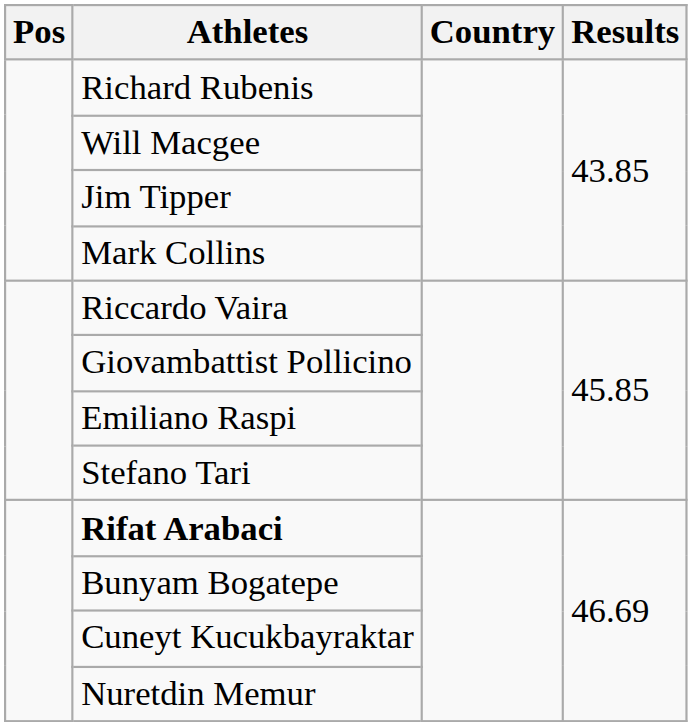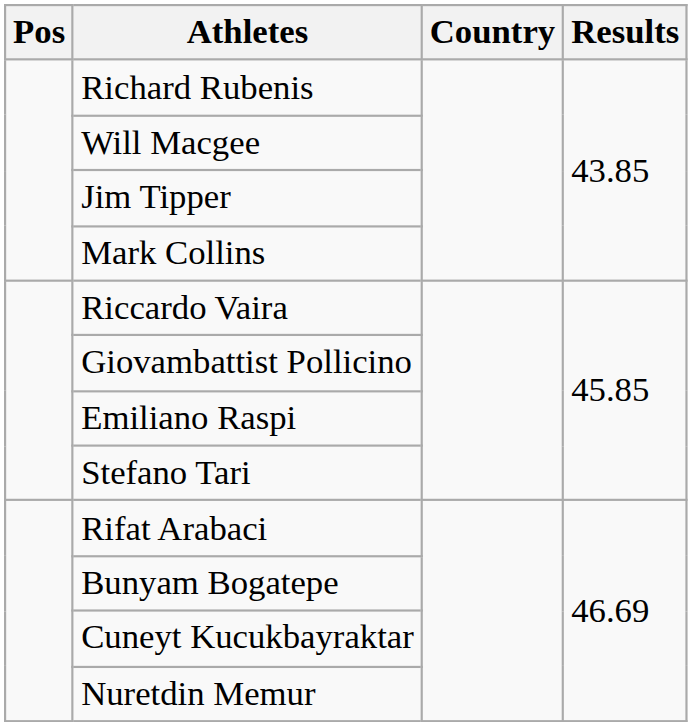(182, 527) bold -> (174, 527) normal
